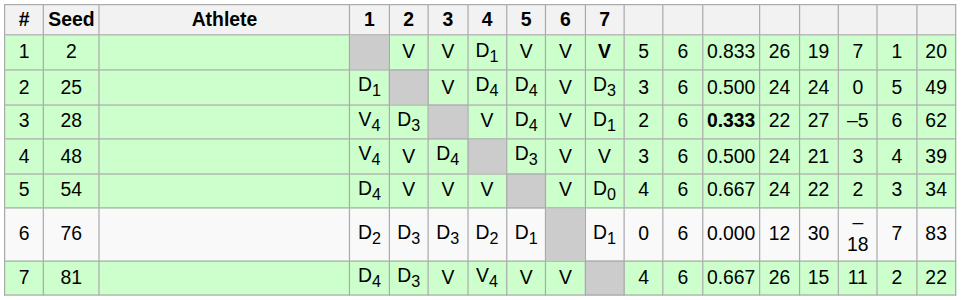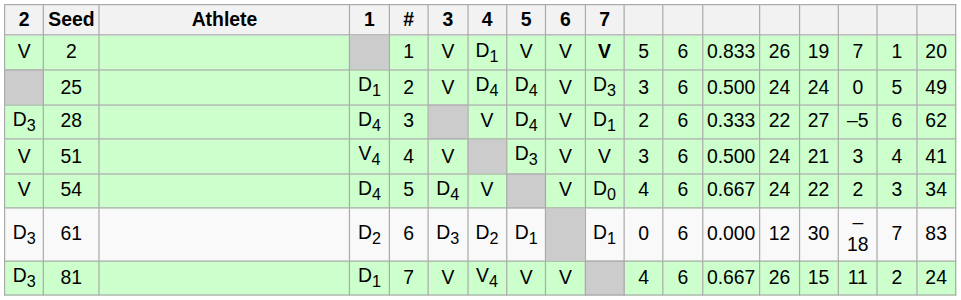columns swapped: (24, 19) <-> (409, 19)
(369, 122) V4 -> (369, 122) D4
(731, 121) bold -> (731, 121) normal
(71, 156) 48 -> (71, 156) 51
(448, 156) D4 -> (448, 156) V
(936, 156) 39 -> (936, 156) 41
(448, 190) V -> (448, 191) D4
(71, 234) 76 -> (71, 234) 61
(369, 278) D4 -> (369, 278) D1
(936, 277) 22 -> (936, 277) 24
